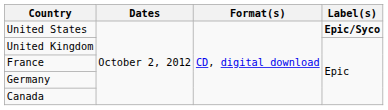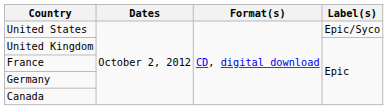(352, 30) bold -> (352, 30) normal
